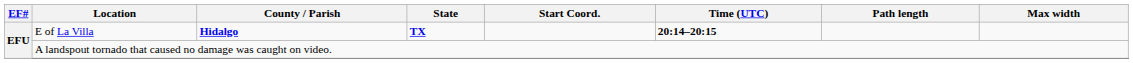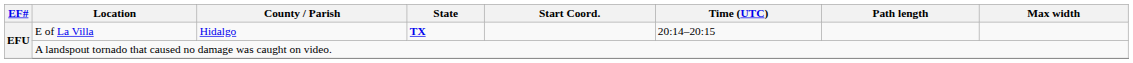(219, 31) bold -> (218, 31) normal
(687, 31) bold -> (687, 31) normal
